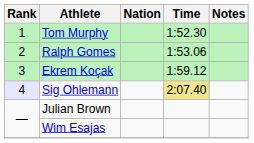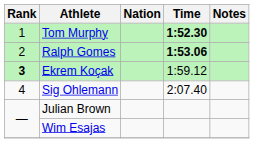(186, 33) normal -> (187, 33) bold
(186, 52) normal -> (187, 52) bold
(22, 71) normal -> (22, 71) bold
(22, 90) lavender background -> (22, 90) no background
(186, 90) khaki background -> (187, 90) no background
